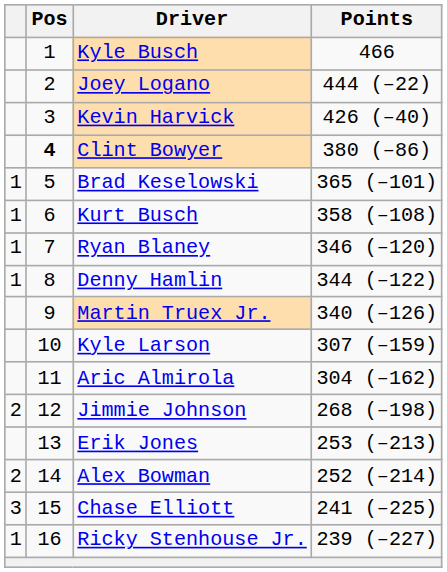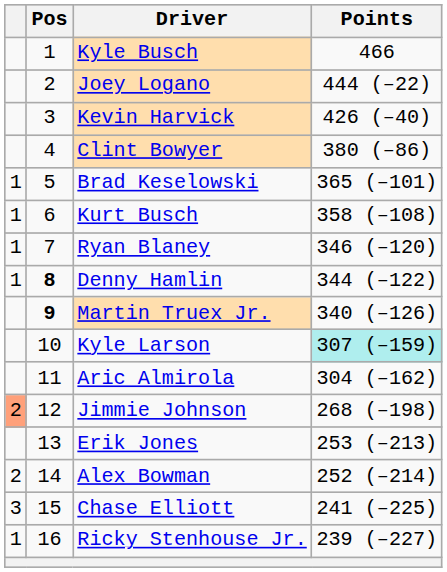(50, 151) bold -> (50, 151) normal
(50, 281) normal -> (50, 281) bold
(50, 314) normal -> (50, 314) bold
(377, 346) no background -> (377, 346) paleturquoise background
(16, 411) no background -> (16, 411) lightsalmon background
